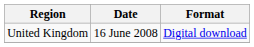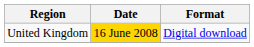(126, 33) no background -> (126, 33) gold background
